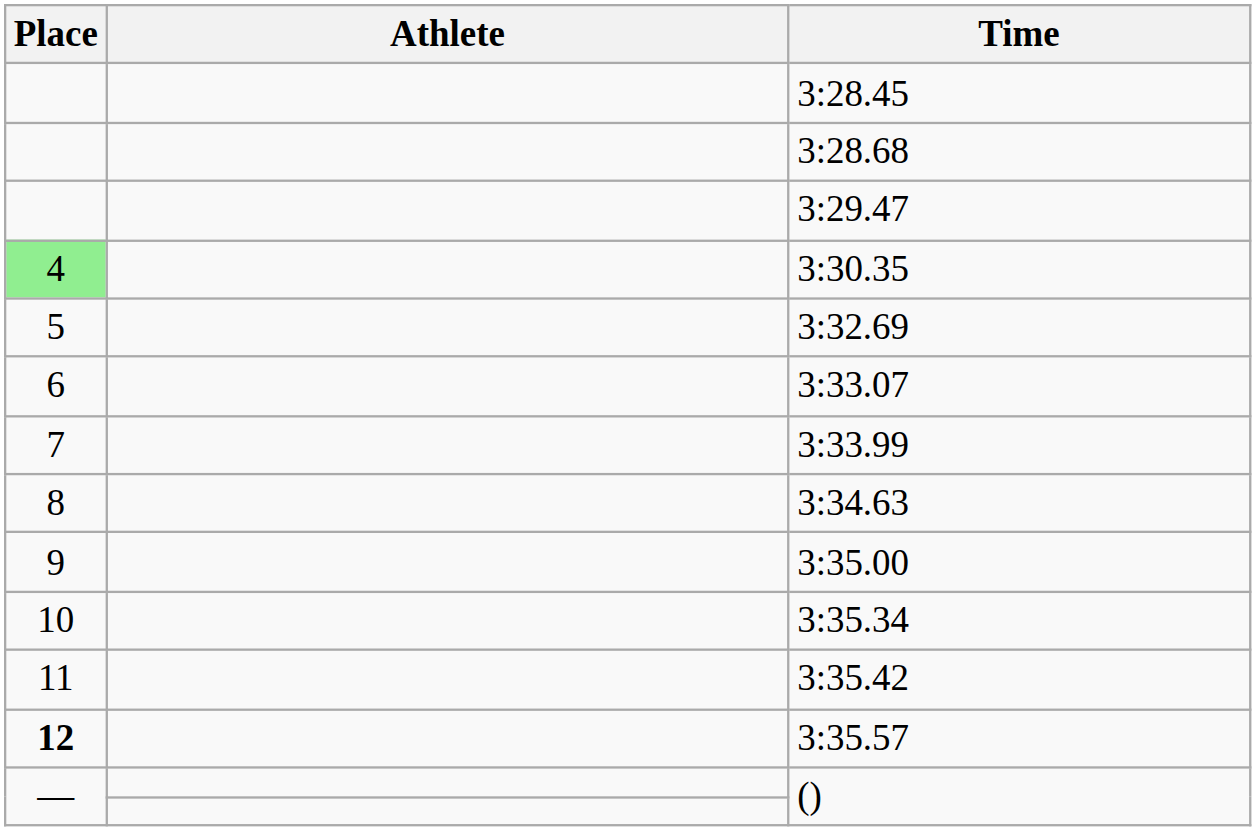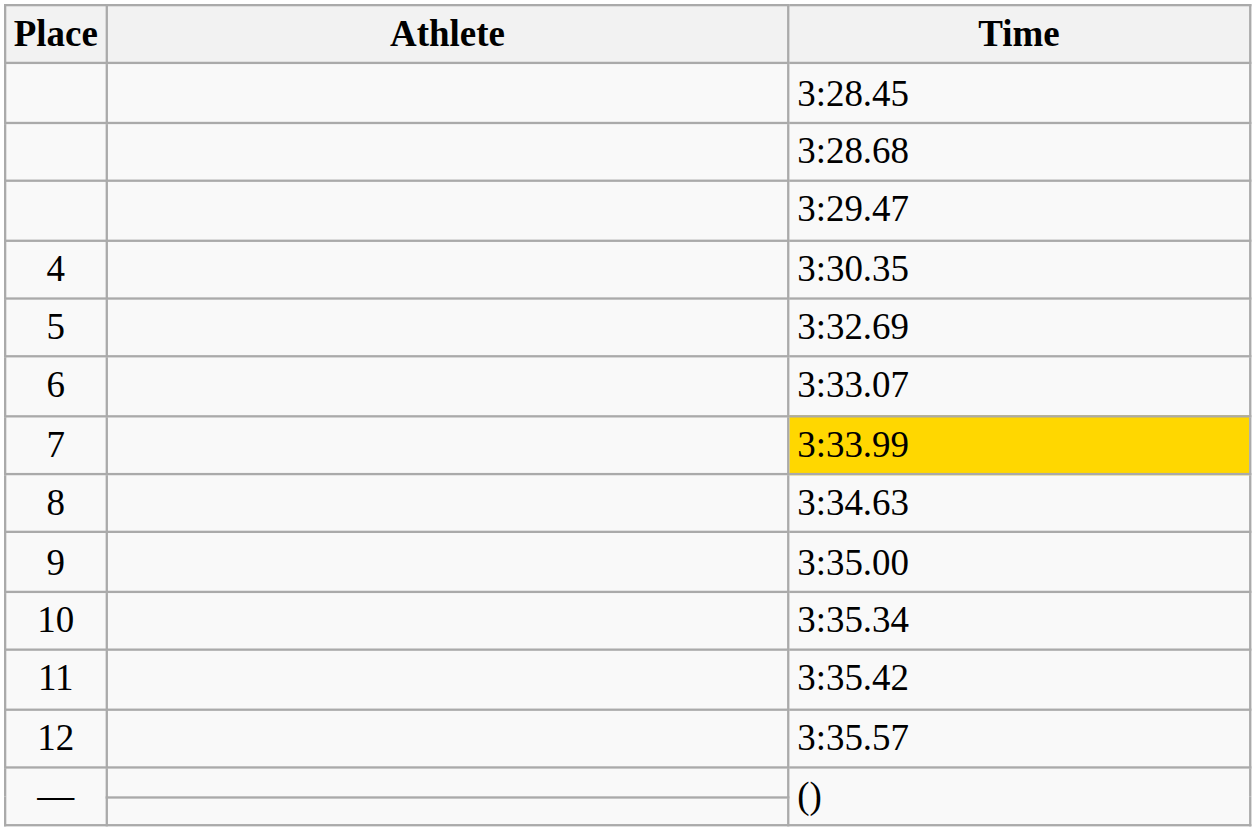(56, 268) lightgreen background -> (56, 268) no background
(853, 444) no background -> (853, 444) gold background
(56, 737) bold -> (56, 737) normal
